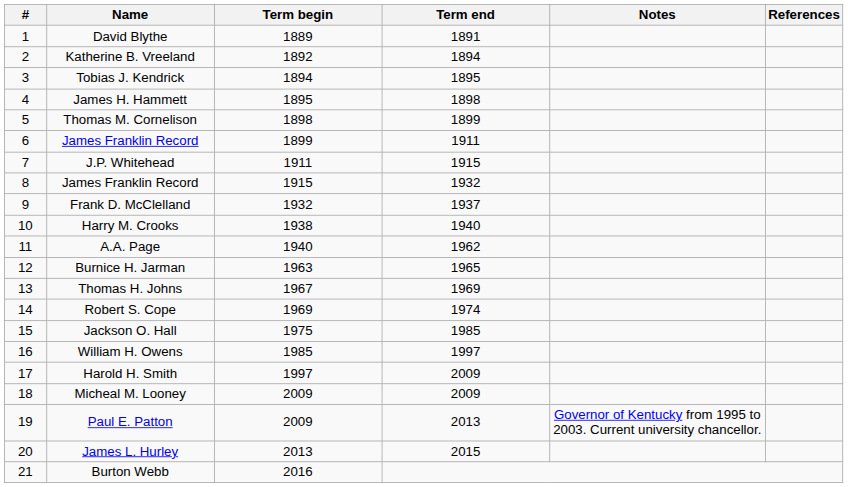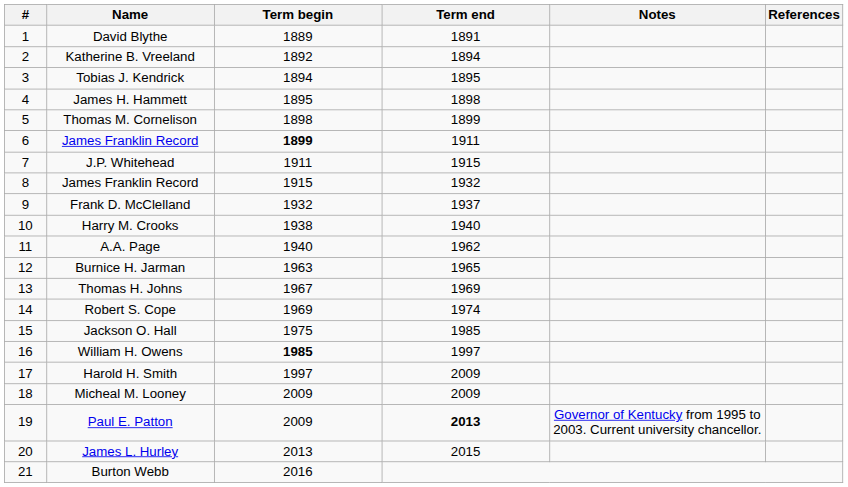(298, 141) normal -> (298, 141) bold
(298, 352) normal -> (298, 352) bold
(466, 422) normal -> (466, 422) bold
